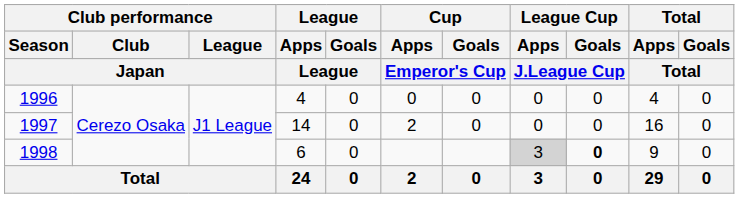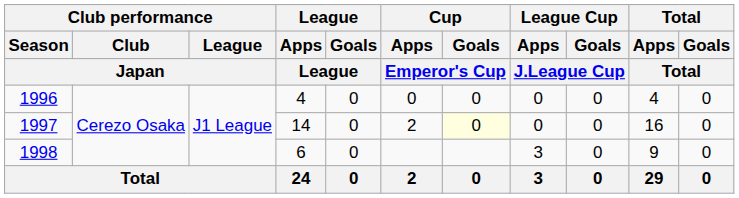(476, 125) no background -> (476, 125) lightyellow background
(538, 152) lightgrey background -> (538, 152) no background
(598, 152) bold -> (598, 152) normal
